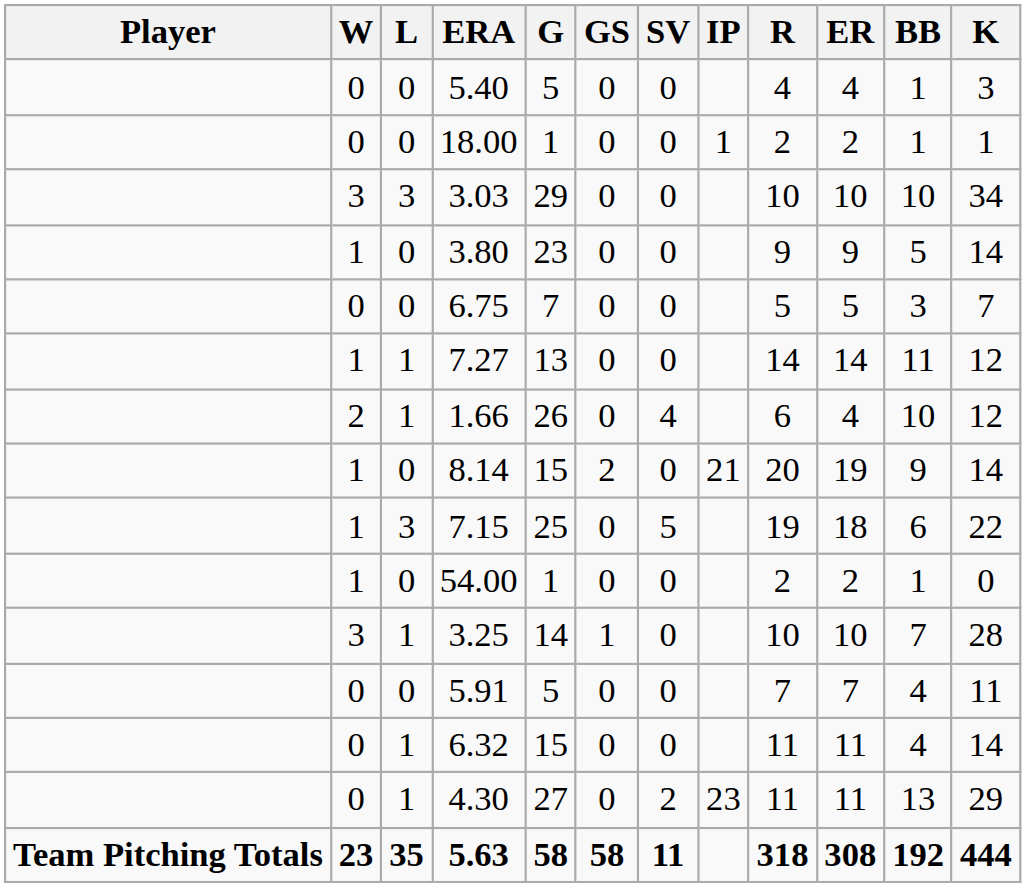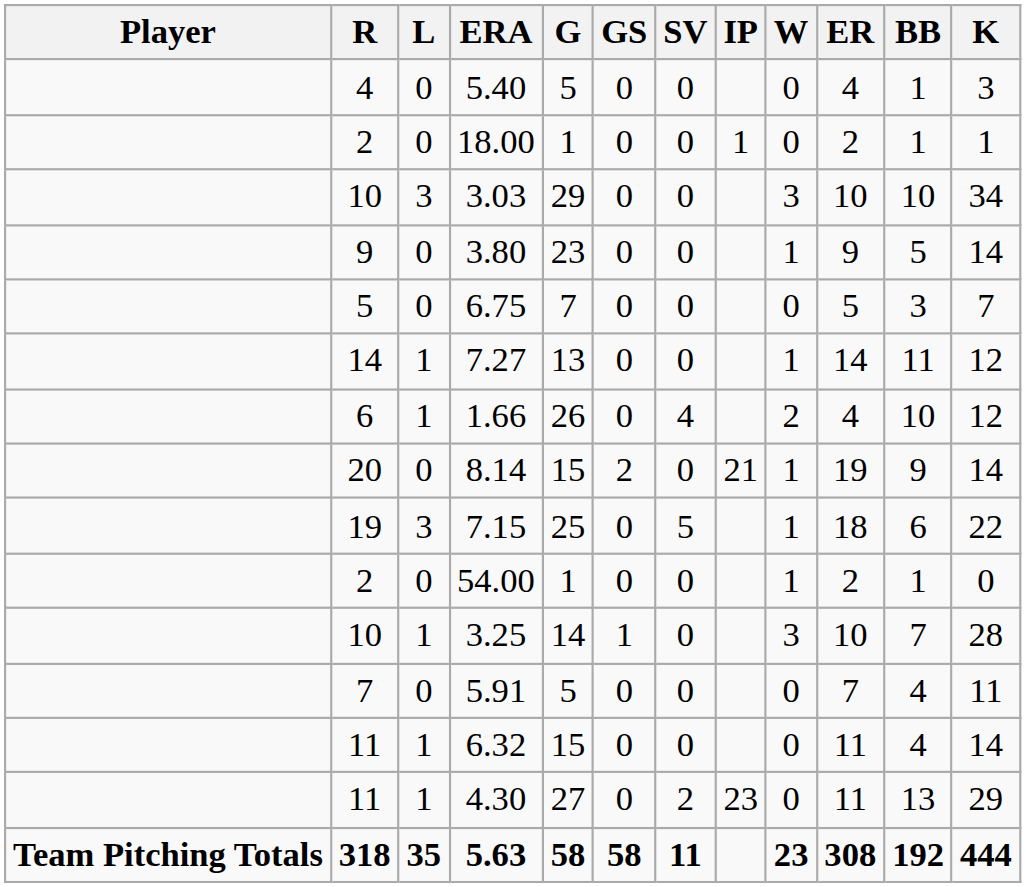columns swapped: (356, 31) <-> (783, 31)
